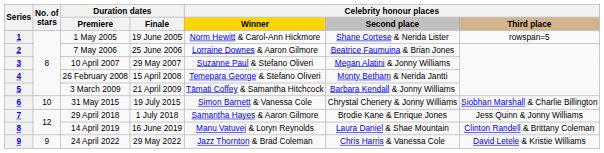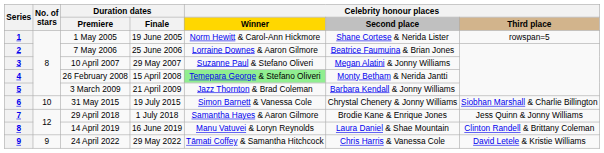(255, 76) no background -> (255, 76) lightgreen background
(255, 89) Tāmati Coffey & Samantha Hitchcock -> (255, 89) Jazz Thornton & Brad Coleman
(255, 141) Jazz Thornton & Brad Coleman -> (255, 141) Tāmati Coffey & Samantha Hitchcock
